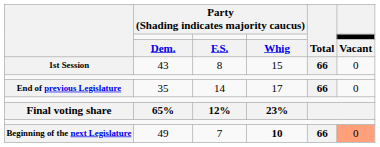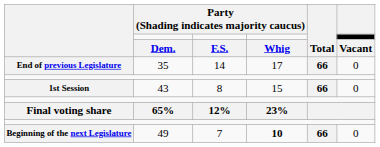rows swapped: (69, 88) <-> (69, 65)
(356, 133) lightsalmon background -> (356, 133) no background
